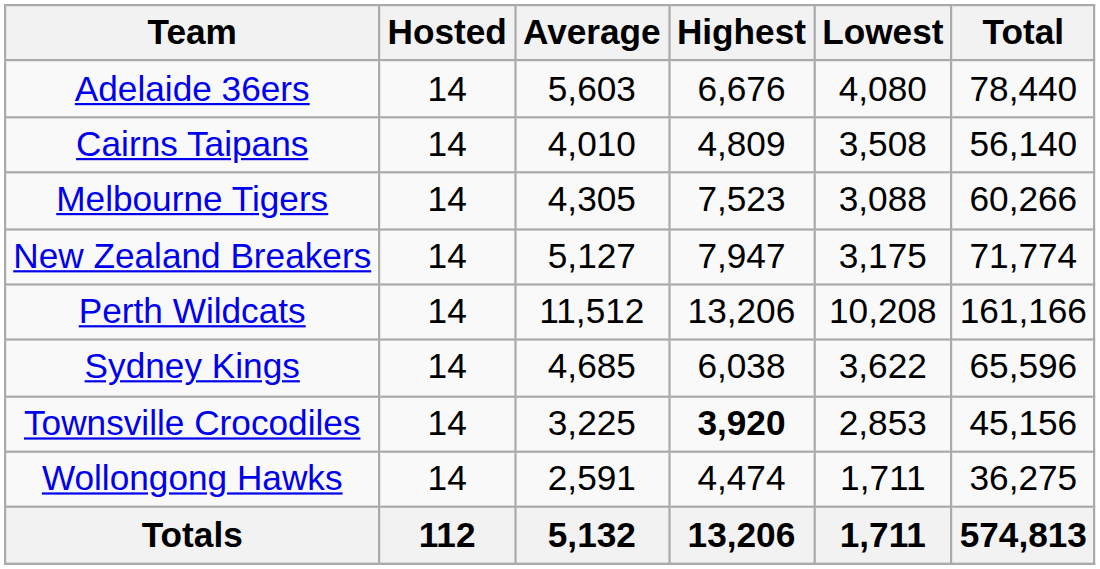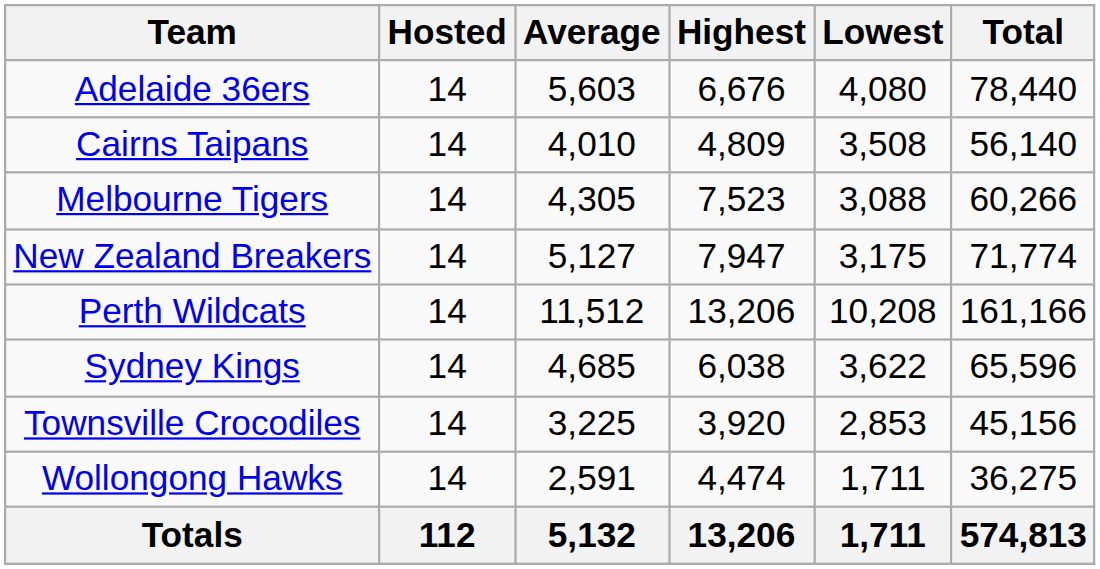(741, 423) bold -> (741, 423) normal
